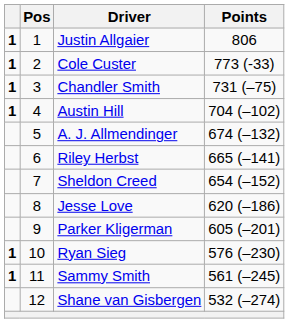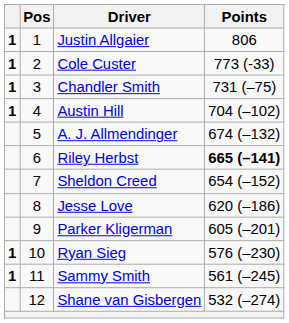(244, 158) normal -> (244, 158) bold
